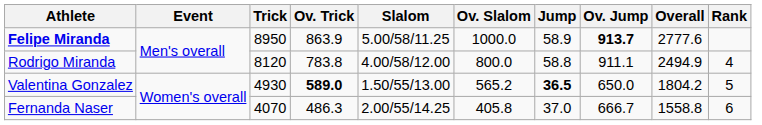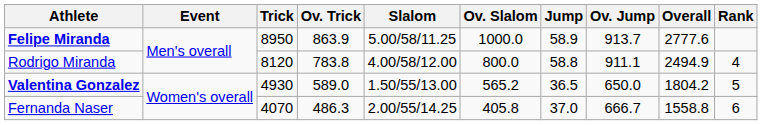(616, 39) bold -> (623, 39) normal
(70, 85) normal -> (74, 85) bold
(324, 85) bold -> (331, 85) normal
(557, 85) bold -> (564, 85) normal
